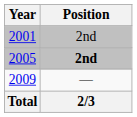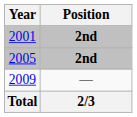(86, 36) normal -> (86, 36) bold
